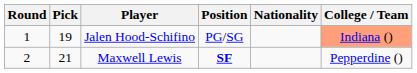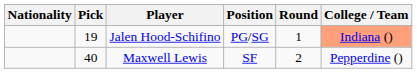columns swapped: (27, 15) <-> (286, 15)
(65, 57) 21 -> (91, 57) 40
(224, 57) bold -> (250, 57) normal
